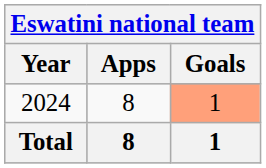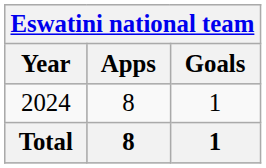(215, 102) lightsalmon background -> (215, 102) no background
